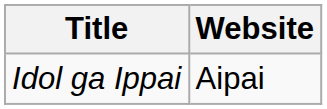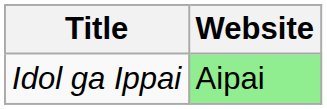(230, 78) no background -> (230, 78) lightgreen background
